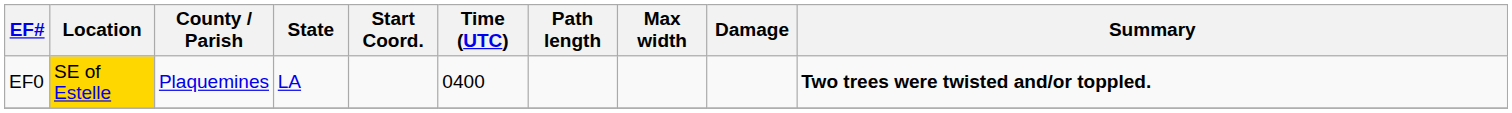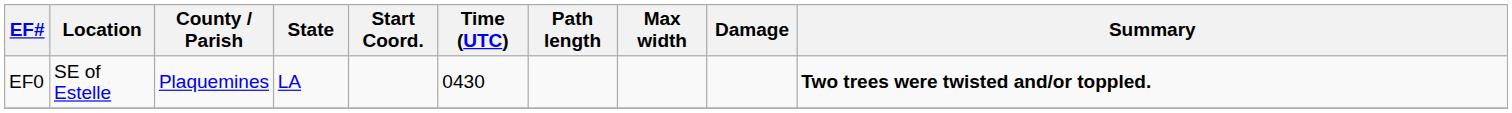(83, 81) gold background -> (83, 81) no background
(464, 81) 0400 -> (464, 81) 0430
